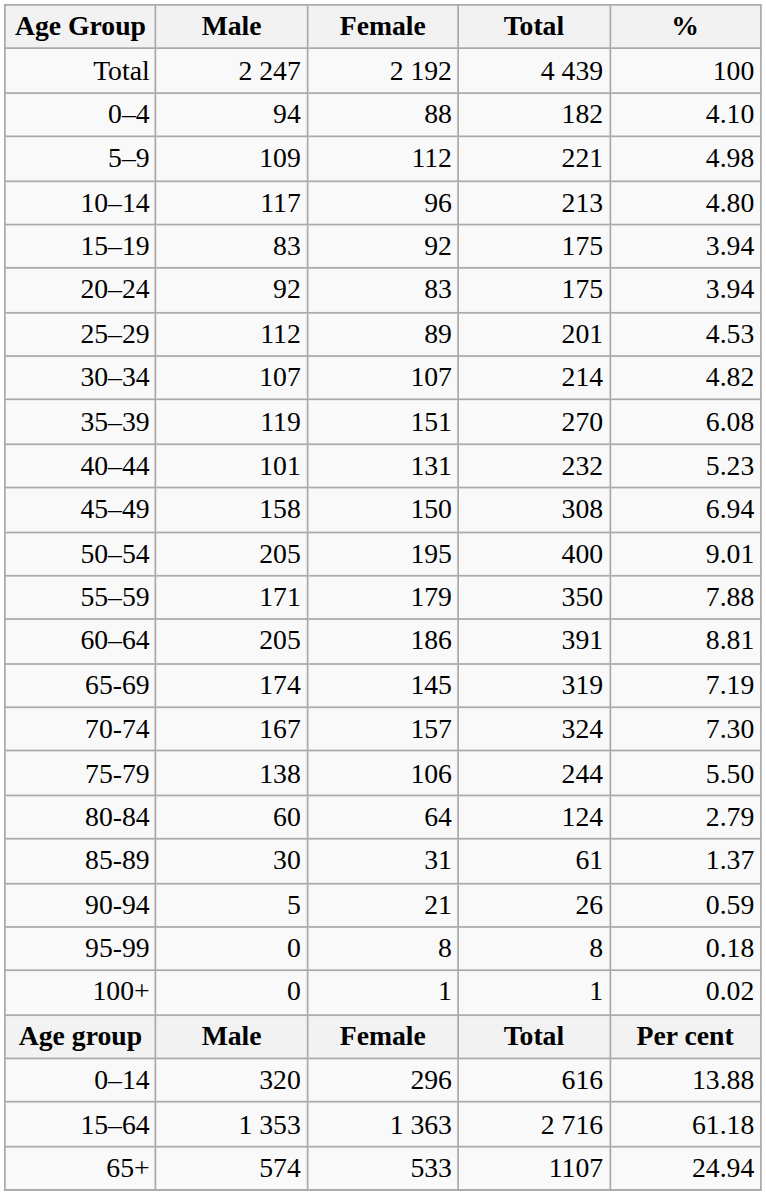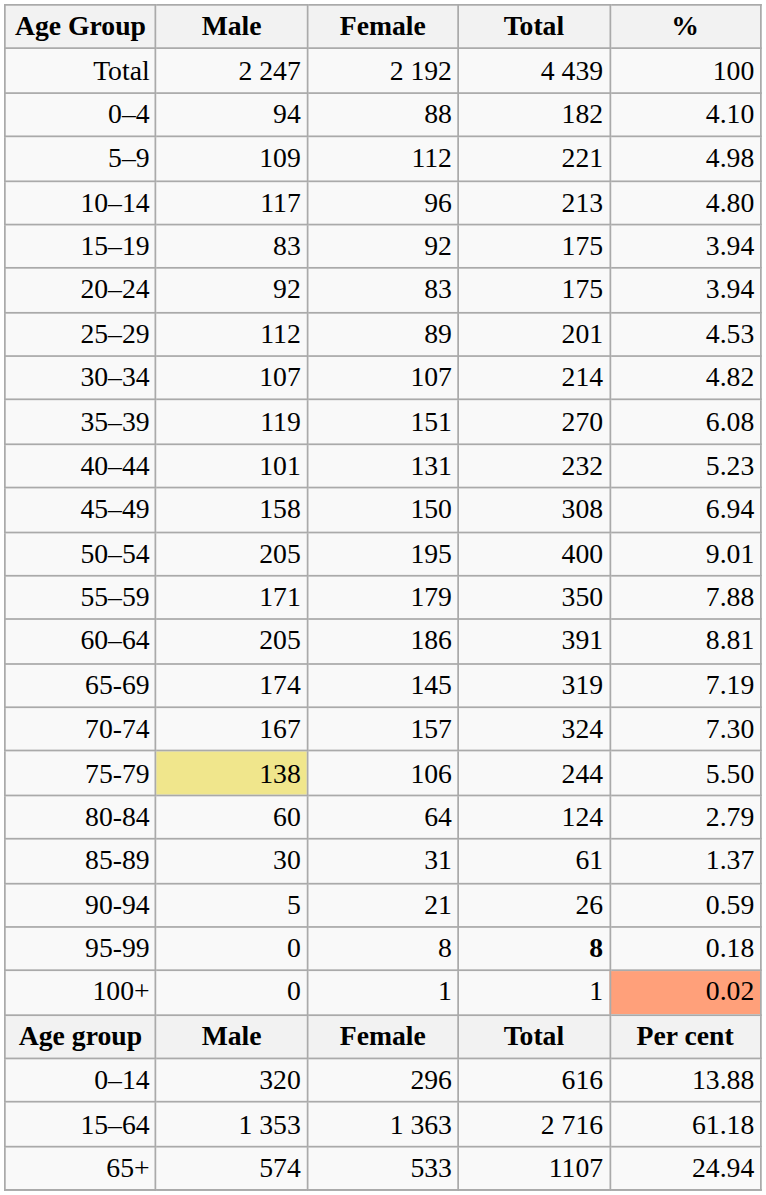(280, 772) no background -> (280, 772) khaki background
(596, 948) normal -> (596, 948) bold
(730, 992) no background -> (730, 992) lightsalmon background
